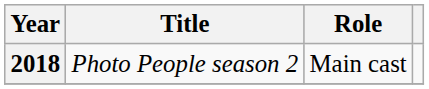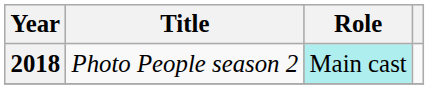(358, 63) no background -> (358, 63) paleturquoise background
